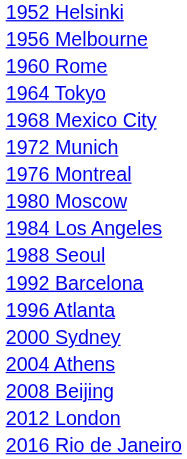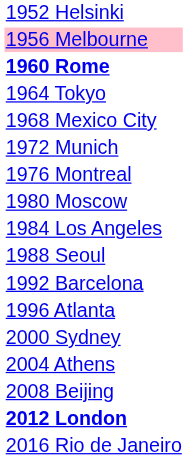(77, 39) no background -> (77, 39) pink background
(57, 66) normal -> (58, 66) bold
(63, 418) normal -> (66, 418) bold
